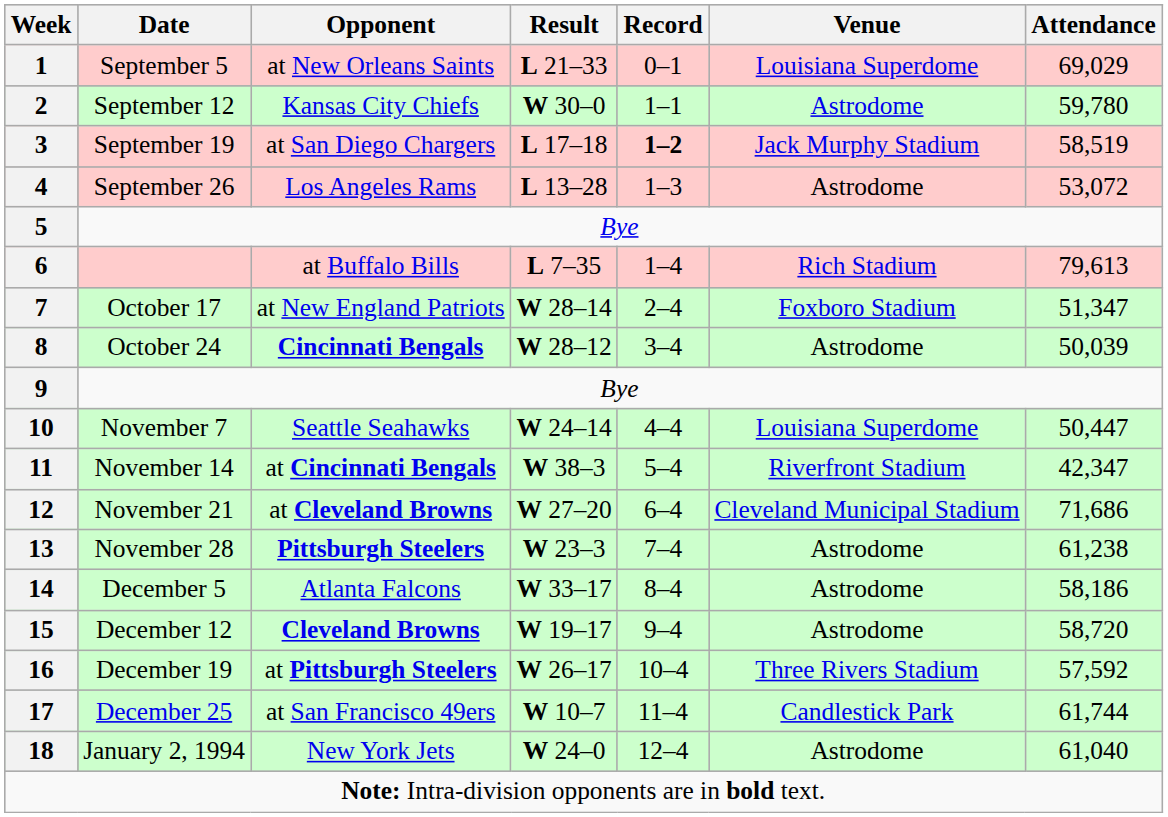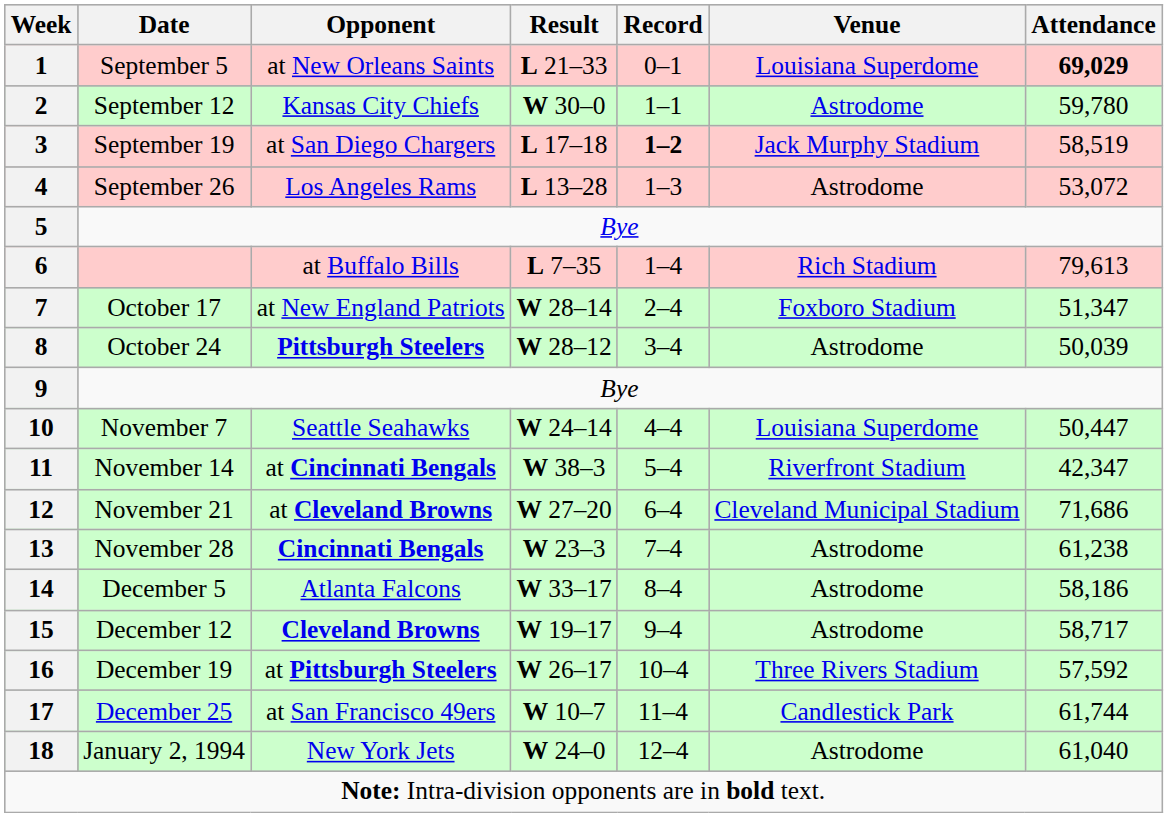(1094, 65) normal -> (1094, 65) bold
(381, 347) Cincinnati Bengals -> (381, 347) Pittsburgh Steelers
(381, 549) Pittsburgh Steelers -> (381, 549) Cincinnati Bengals
(1094, 629) 58,720 -> (1094, 629) 58,717
